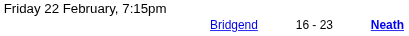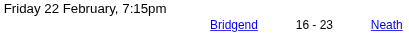(387, 25) bold -> (387, 25) normal
